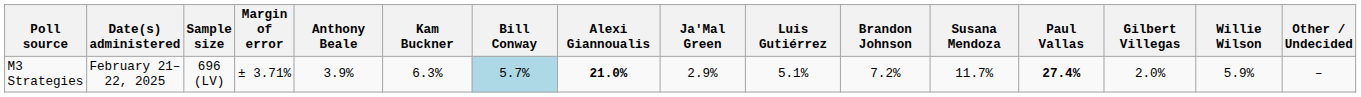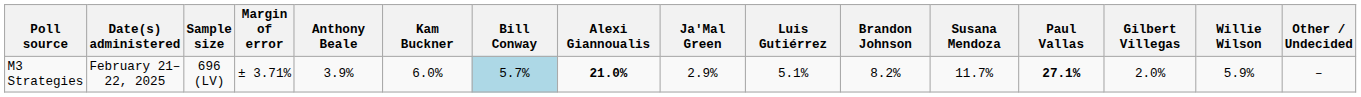(427, 74) 6.3% -> (427, 74) 6.0%
(885, 74) 7.2% -> (885, 74) 8.2%
(1061, 74) 27.4% -> (1061, 74) 27.1%
